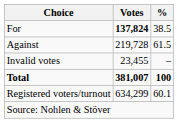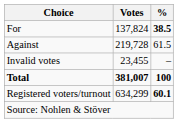(132, 28) bold -> (132, 28) normal
(162, 28) normal -> (162, 28) bold
(162, 93) normal -> (162, 93) bold
